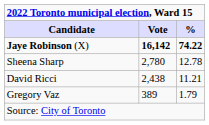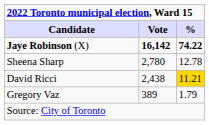(190, 78) no background -> (190, 78) gold background
